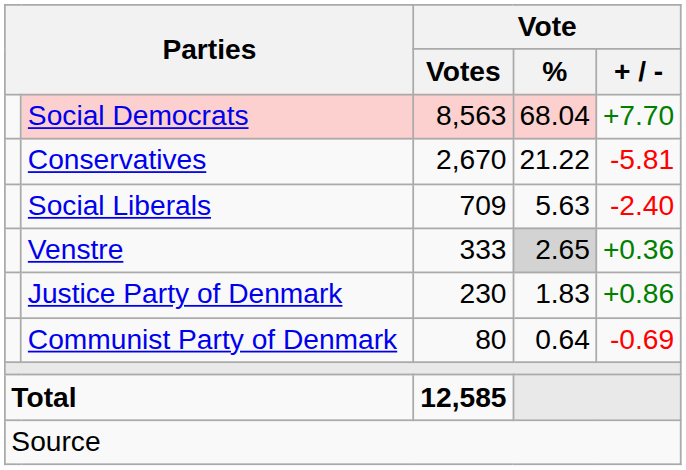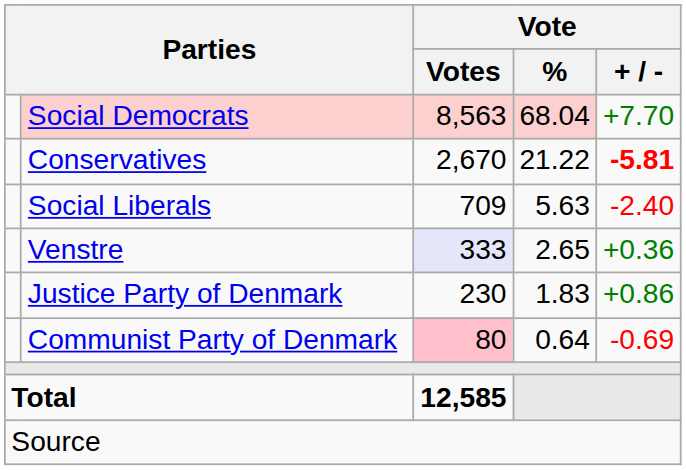(642, 160) normal -> (642, 160) bold
(483, 250) no background -> (483, 250) lavender background
(563, 250) lightgrey background -> (563, 250) no background
(491, 339) no background -> (491, 339) pink background
